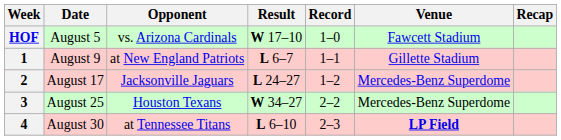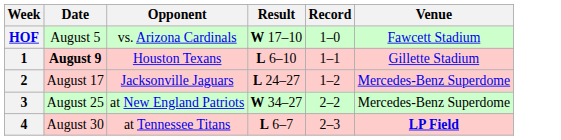- column: (535, 15)
(75, 59) normal -> (75, 59) bold
(177, 59) at New England Patriots -> (177, 59) Houston Texans
(276, 59) L 6–7 -> (276, 59) L 6–10
(177, 102) Houston Texans -> (177, 102) at New England Patriots
(276, 124) L 6–10 -> (276, 124) L 6–7
